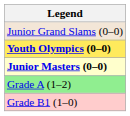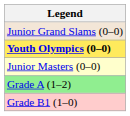(57, 66) bold -> (54, 66) normal
